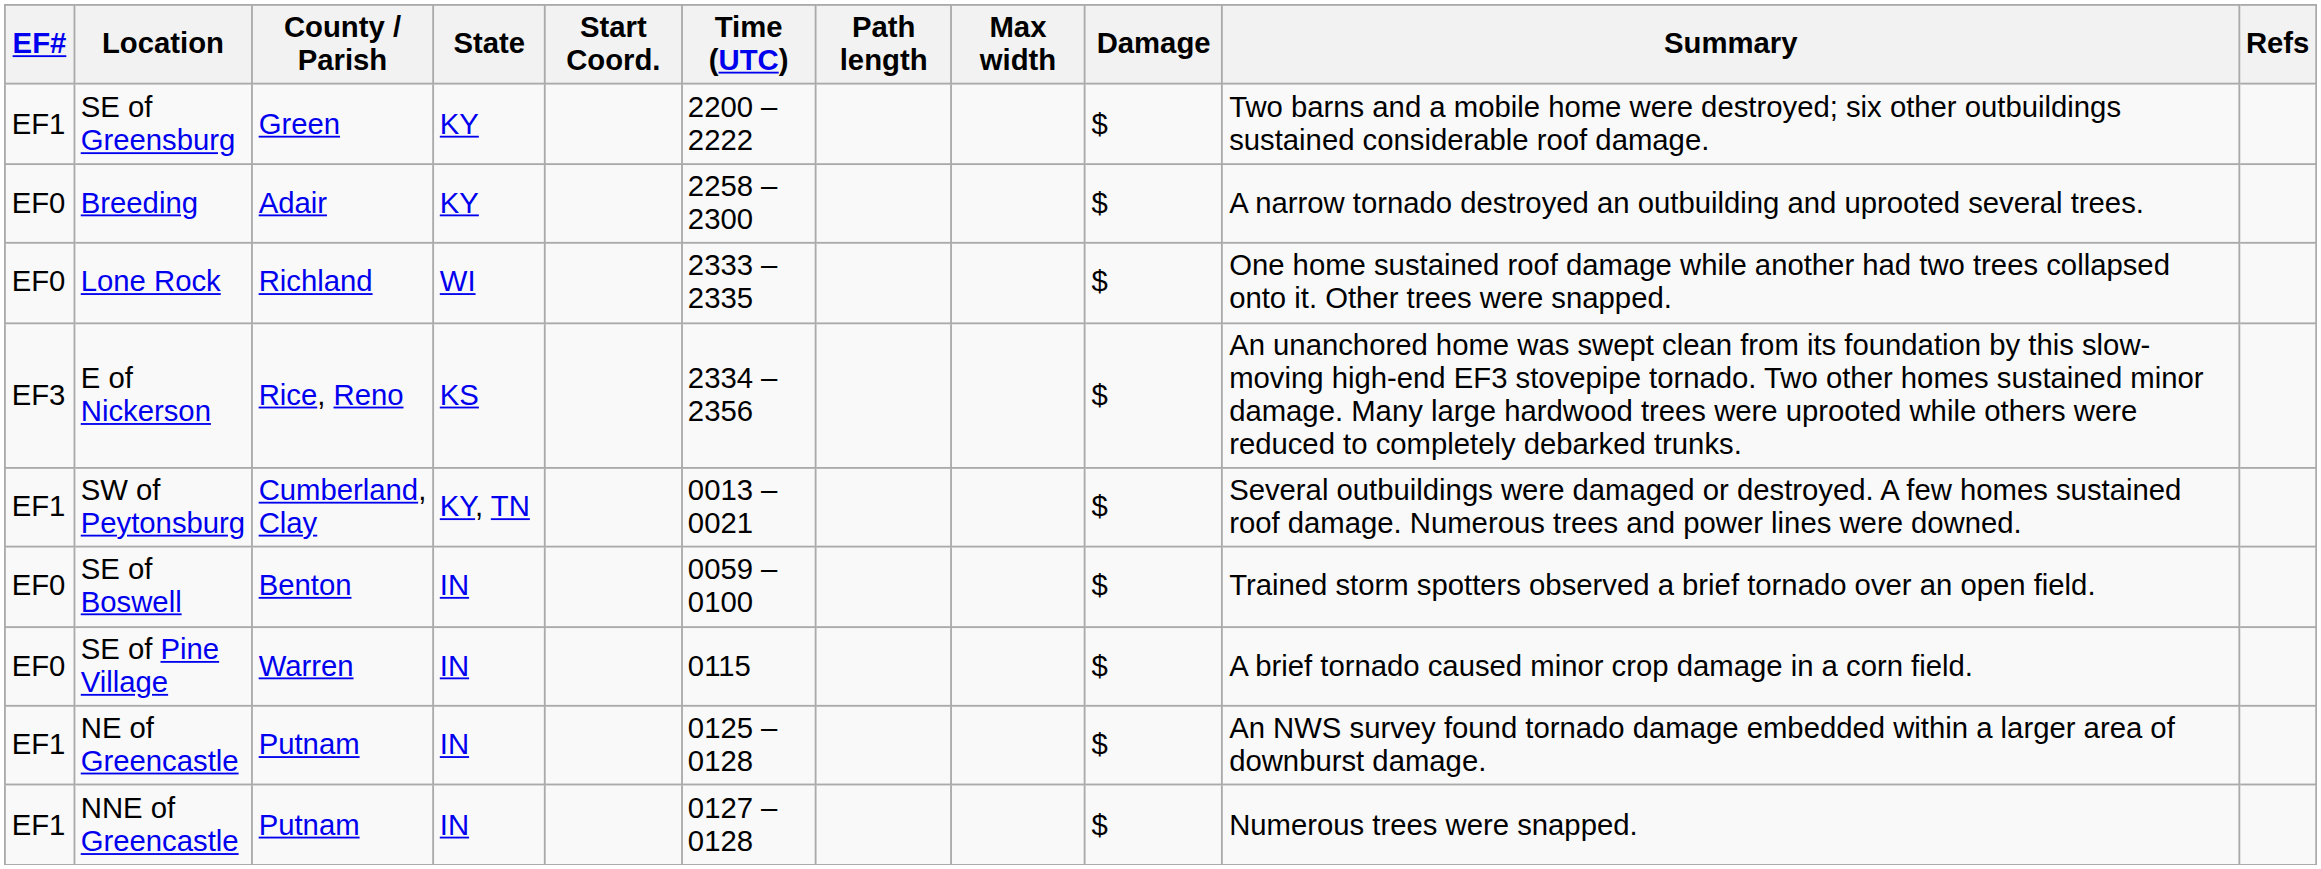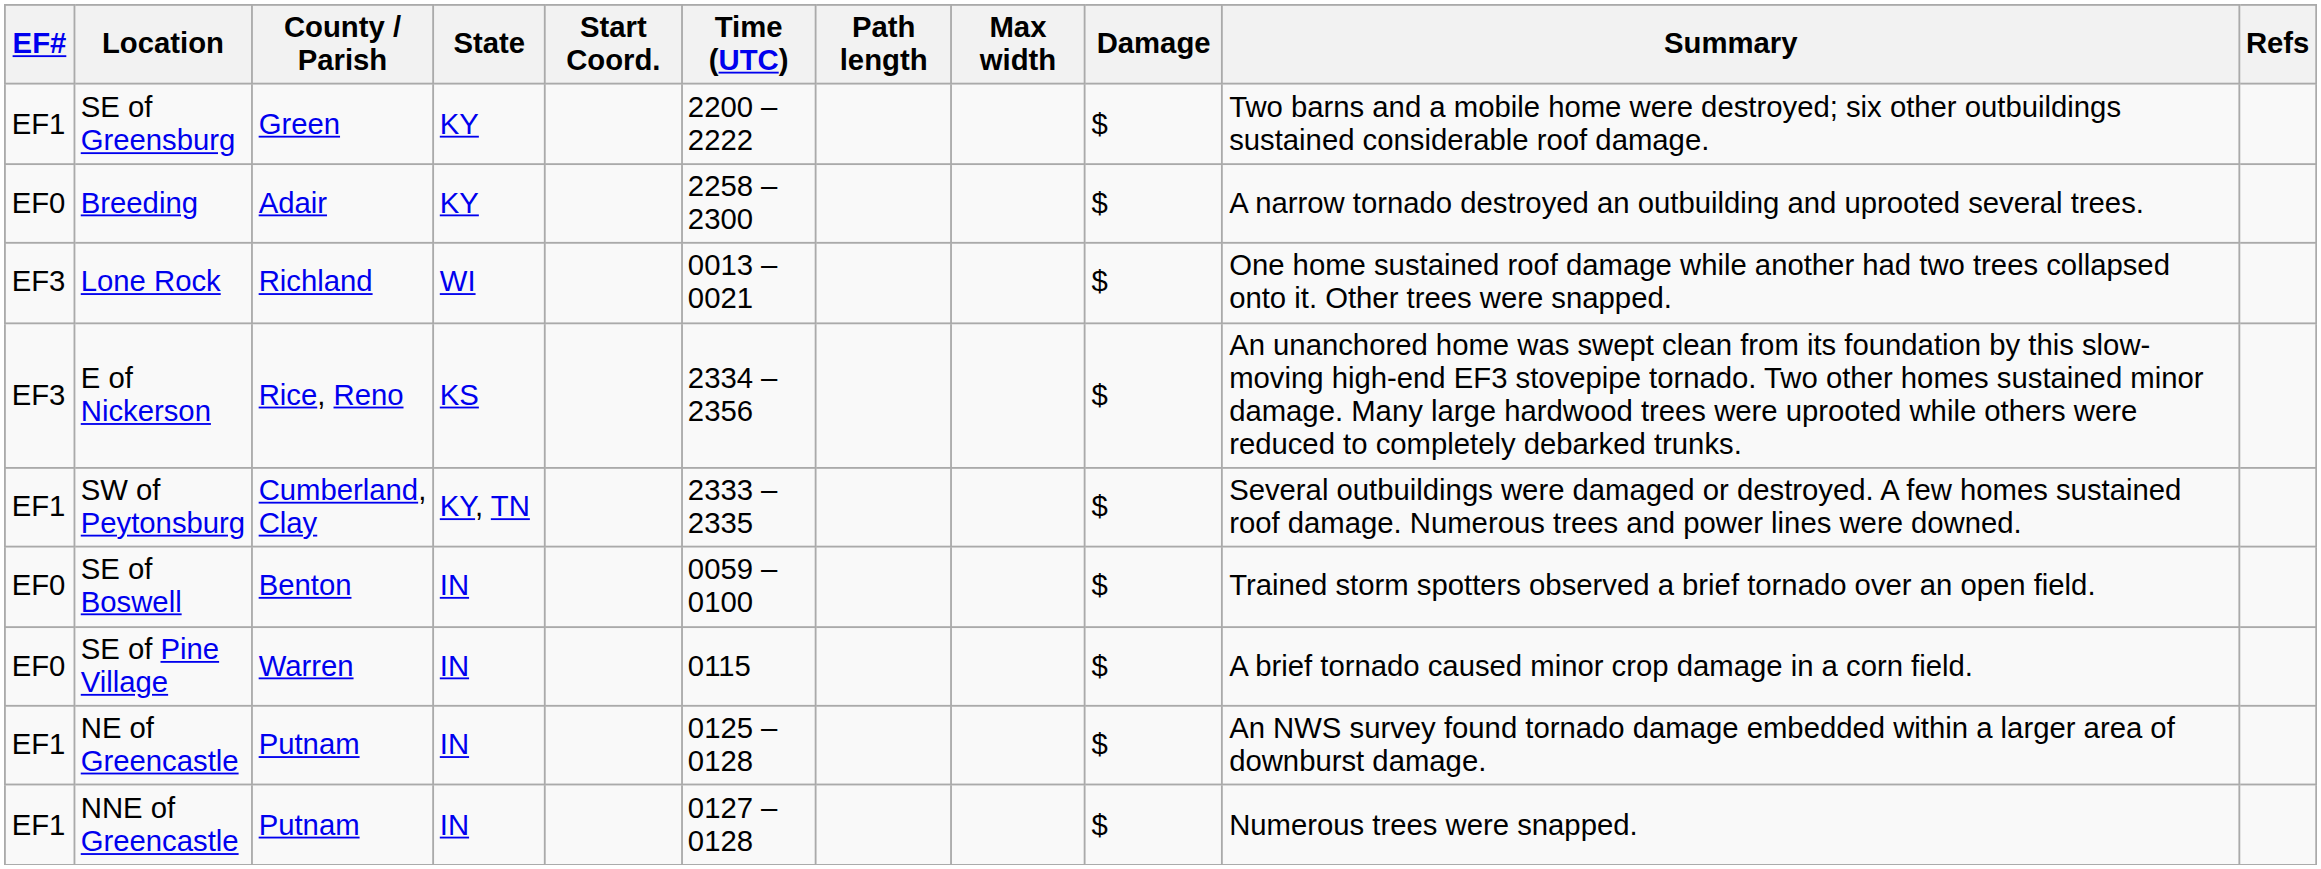(39, 282) EF0 -> (39, 282) EF3
(733, 282) 2333 – 2335 -> (733, 282) 0013 – 0021
(733, 506) 0013 – 0021 -> (733, 506) 2333 – 2335
